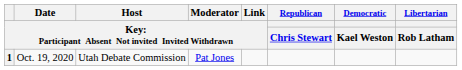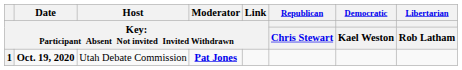(45, 57) normal -> (46, 57) bold
(215, 57) normal -> (216, 57) bold
